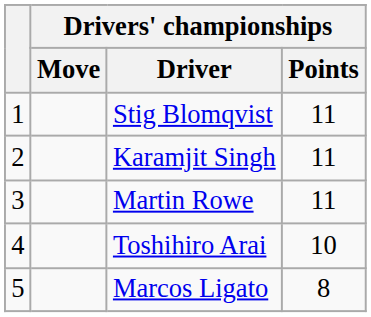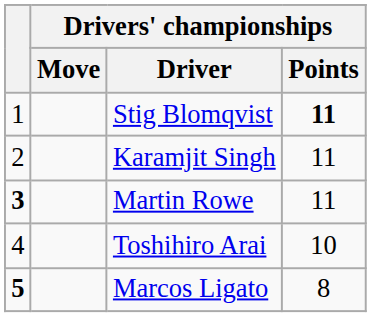(324, 113) normal -> (324, 113) bold
(18, 200) normal -> (18, 200) bold
(18, 288) normal -> (18, 288) bold
